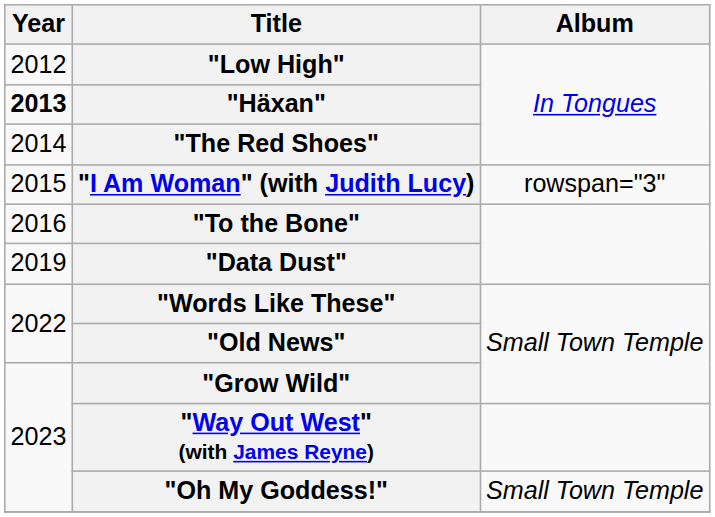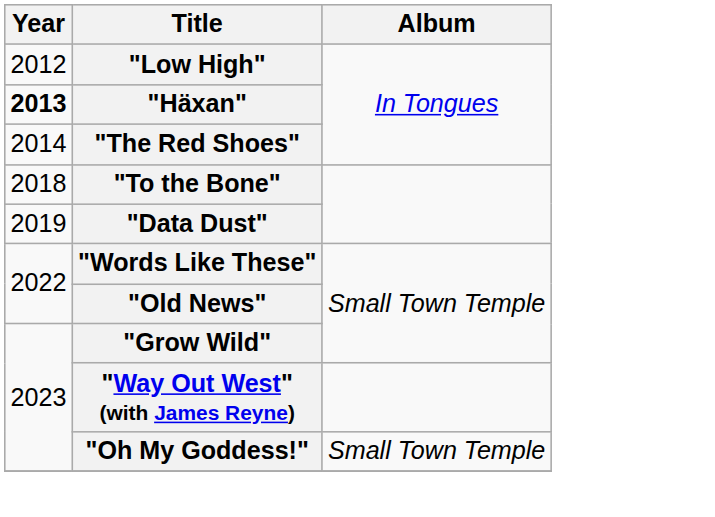- row: (276, 183)
(39, 223) 2016 -> (39, 183) 2018
